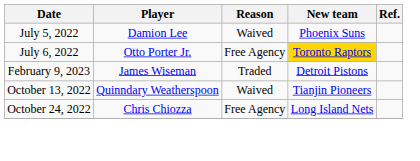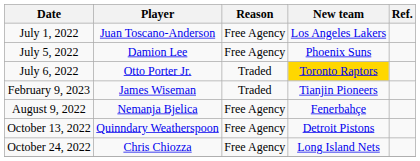+ row: (49, 33)
(255, 33) Waived -> (255, 52) Free Agency
(255, 52) Free Agency -> (255, 71) Traded
(332, 71) Detroit Pistons -> (338, 90) Tianjin Pioneers
+ row: (49, 109)
(255, 90) Waived -> (255, 128) Free Agency
(332, 90) Tianjin Pioneers -> (338, 128) Detroit Pistons
